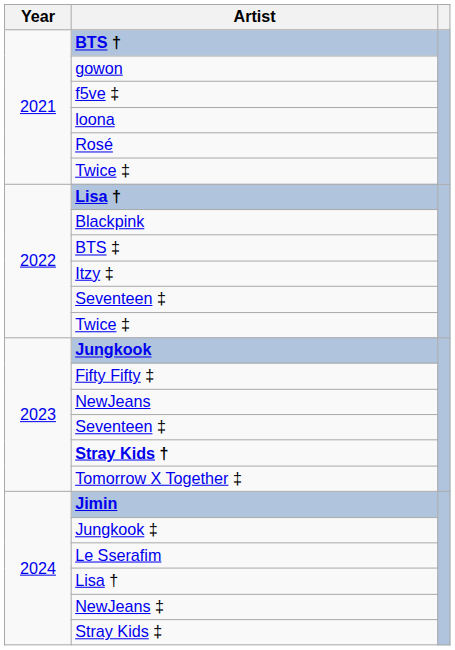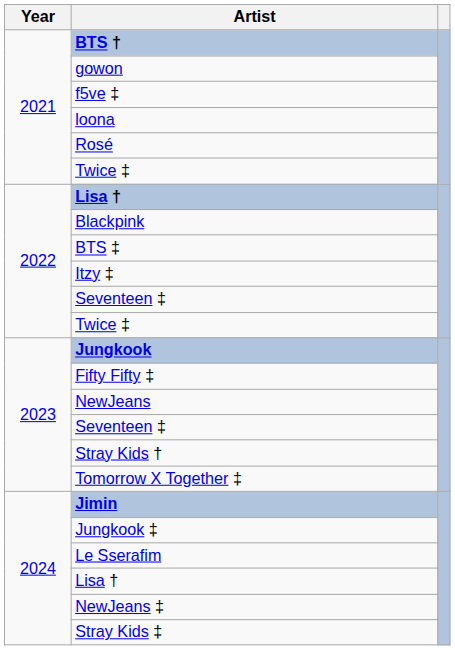(122, 453) bold -> (119, 453) normal
